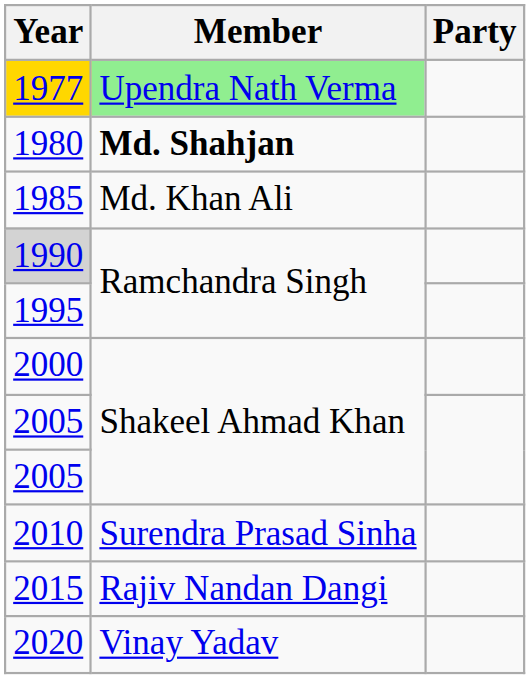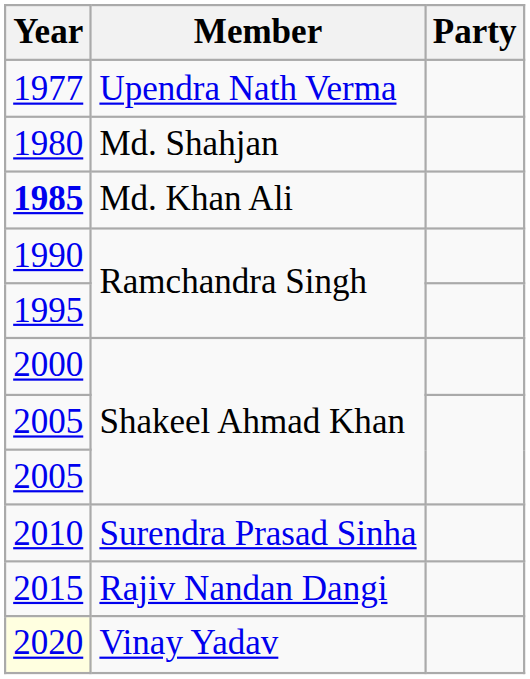(48, 87) gold background -> (48, 87) no background
(248, 87) lightgreen background -> (248, 87) no background
(197, 143) bold -> (189, 143) normal
(48, 198) normal -> (48, 198) bold
(48, 254) lightgrey background -> (48, 254) no background
(48, 643) no background -> (48, 643) lightyellow background
